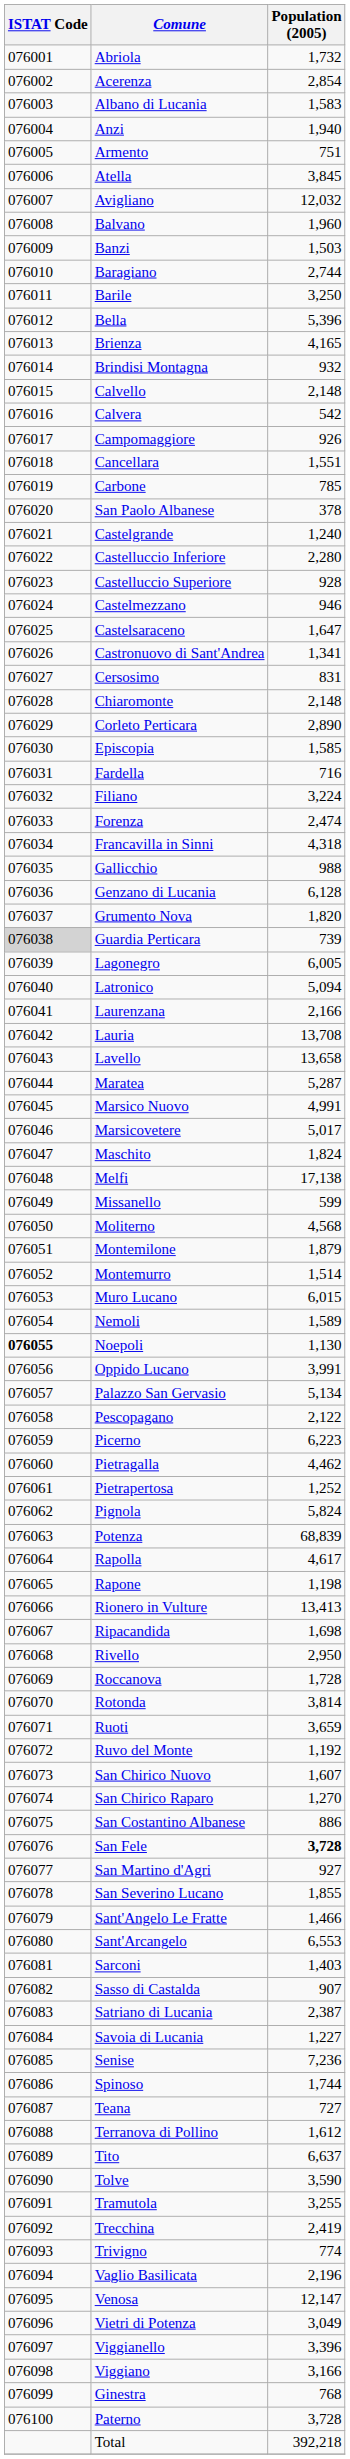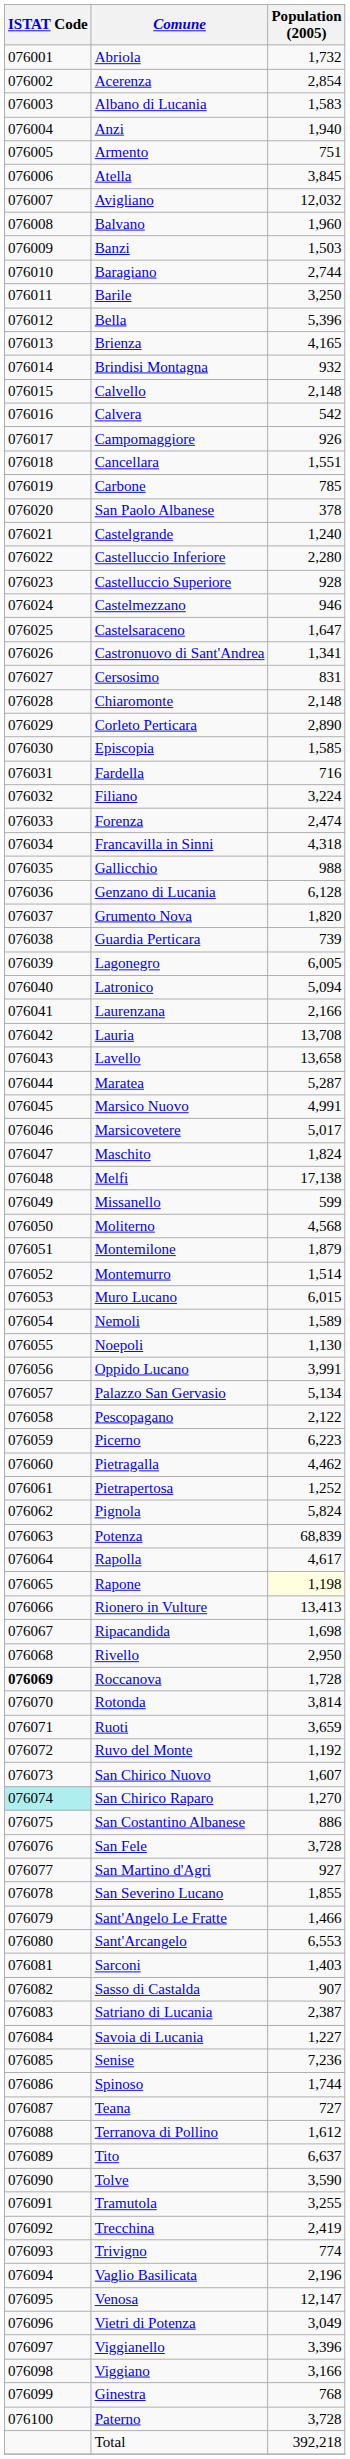(30, 939) lightgrey background -> (30, 939) no background
(30, 1345) bold -> (30, 1345) normal
(325, 1583) no background -> (325, 1583) lightyellow background
(30, 1679) normal -> (30, 1679) bold
(30, 1798) no background -> (30, 1798) paleturquoise background
(325, 1846) bold -> (325, 1846) normal
